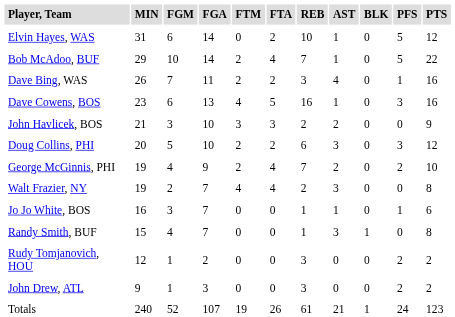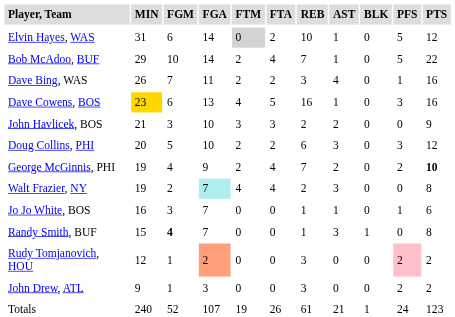(238, 37) no background -> (238, 37) lightgrey background
(141, 102) no background -> (141, 102) gold background
(432, 167) normal -> (432, 167) bold
(205, 188) no background -> (205, 188) paleturquoise background
(170, 232) normal -> (170, 232) bold
(205, 260) no background -> (205, 260) lightsalmon background
(400, 260) no background -> (400, 260) pink background
